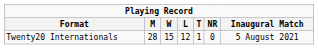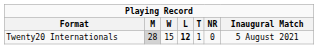(153, 37) no background -> (153, 37) lightgrey background
(185, 37) normal -> (185, 37) bold
